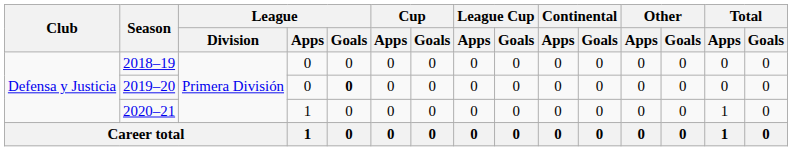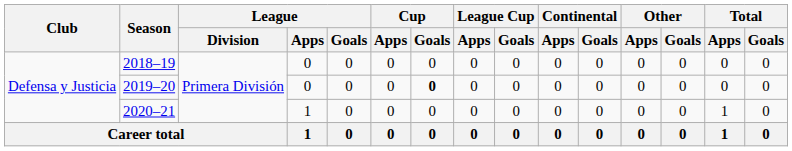(349, 87) bold -> (349, 87) normal
(432, 87) normal -> (432, 87) bold
